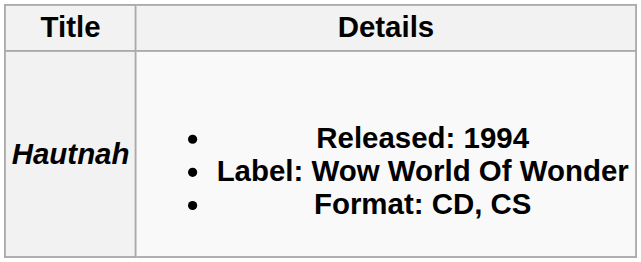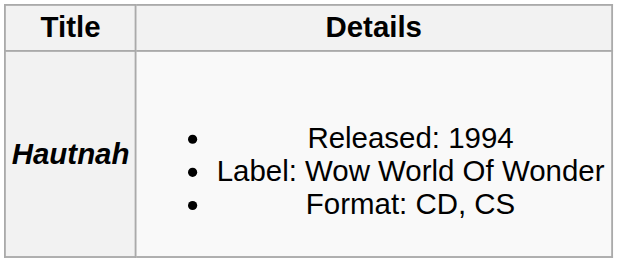(386, 171) bold -> (374, 171) normal
